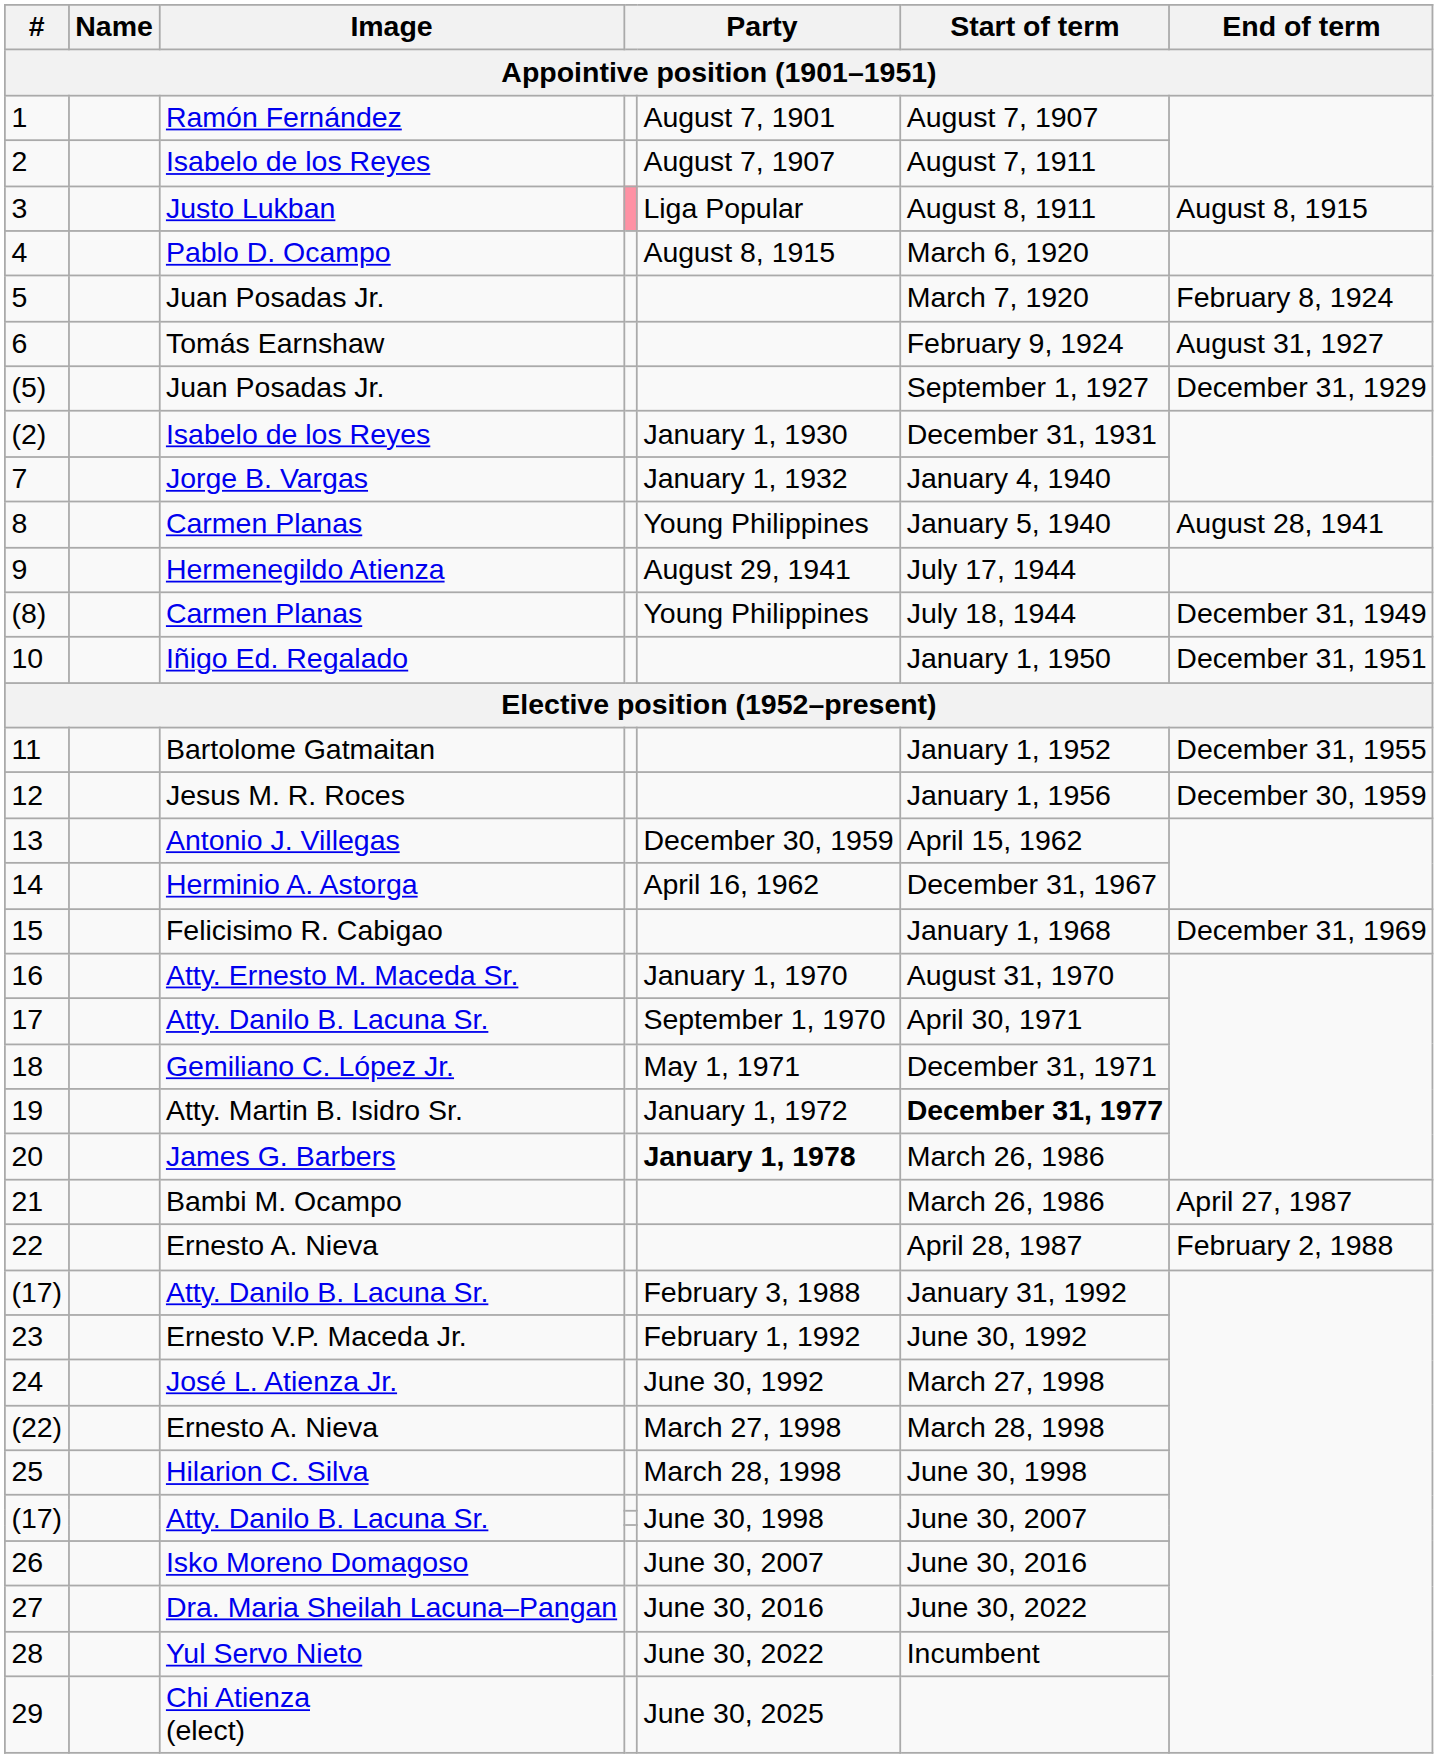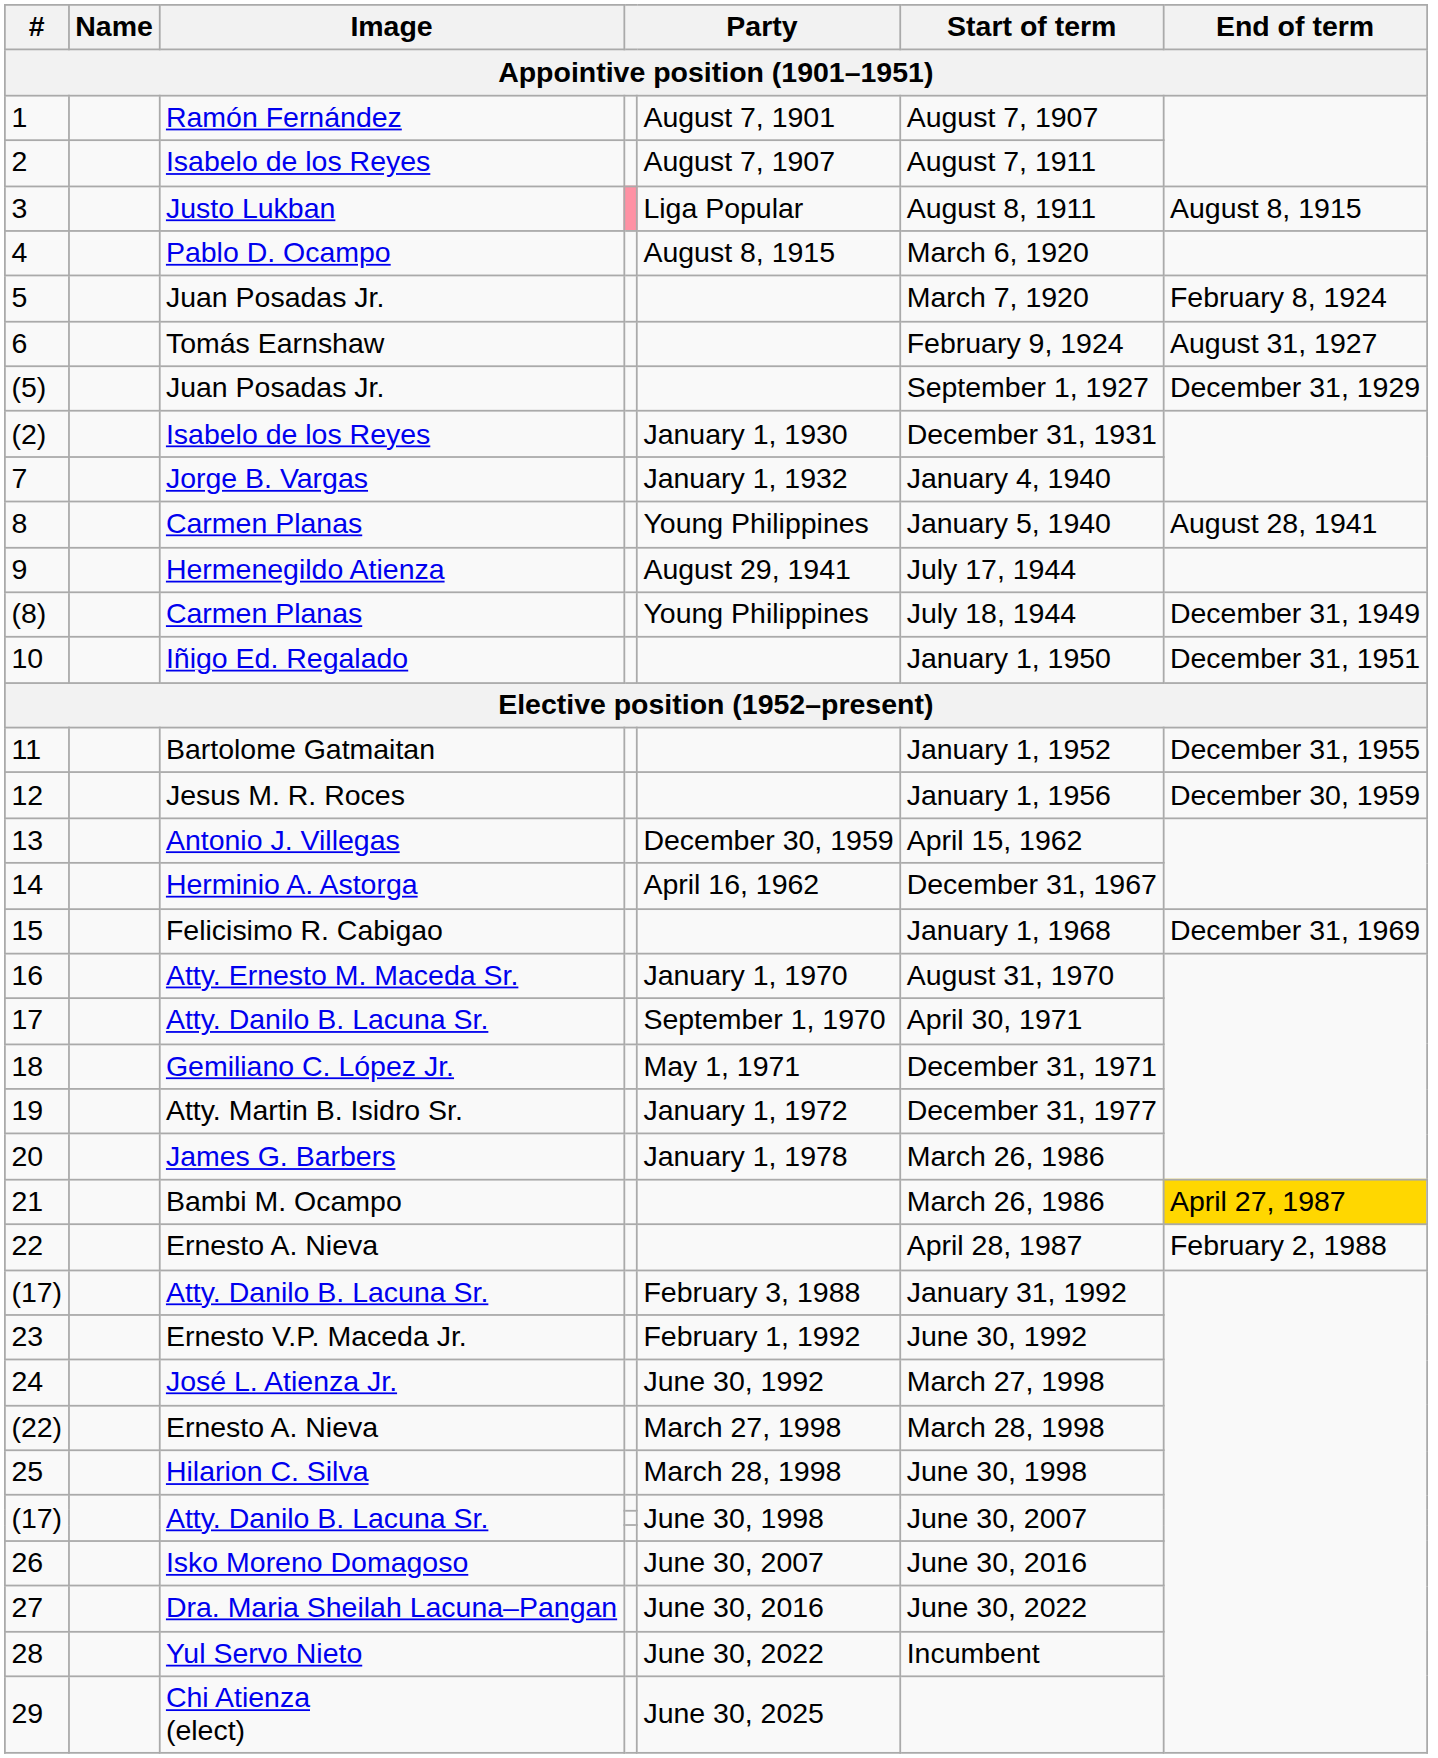(1035, 1111) bold -> (1032, 1111) normal
(750, 1156) bold -> (746, 1156) normal
(1264, 1201) no background -> (1258, 1201) gold background
